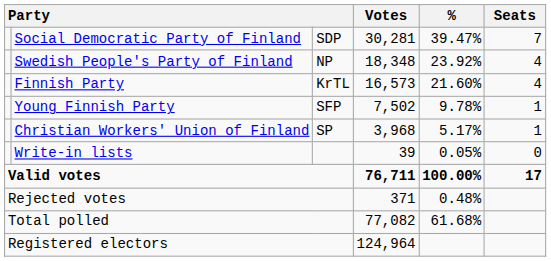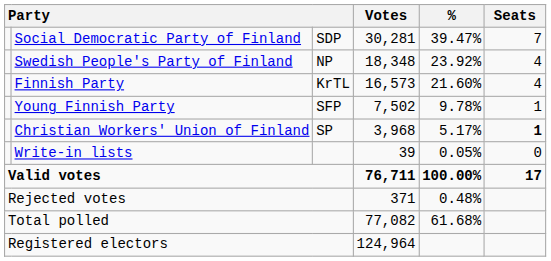(538, 130) normal -> (538, 130) bold
